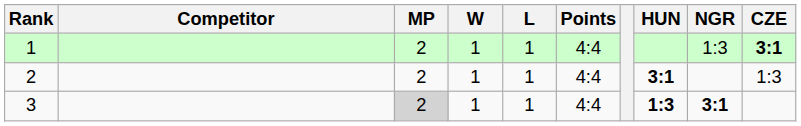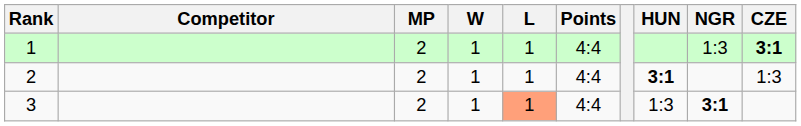(421, 105) lightgrey background -> (421, 105) no background
(529, 105) no background -> (529, 105) lightsalmon background
(661, 105) bold -> (661, 105) normal
